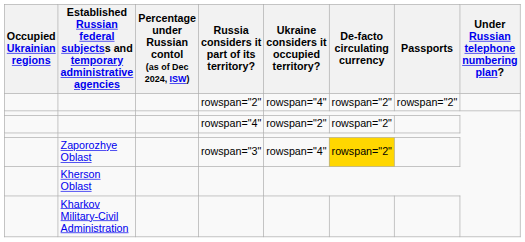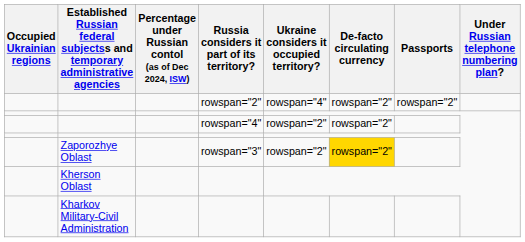(296, 152) rowspan="4" -> (296, 152) rowspan="2"
